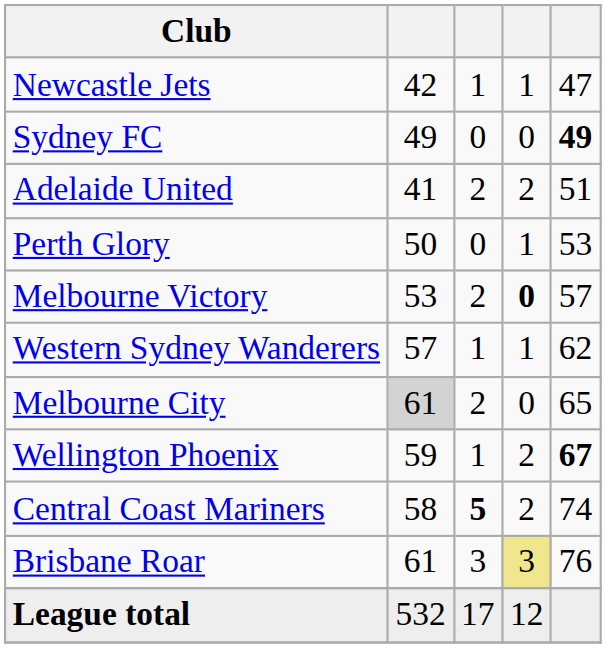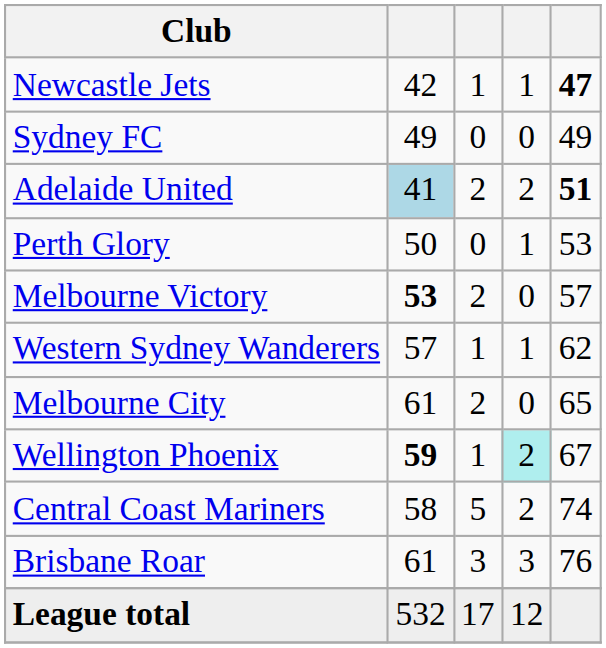(575, 84) normal -> (575, 84) bold
(575, 137) bold -> (575, 137) normal
(421, 190) no background -> (421, 190) lightblue background
(575, 190) normal -> (575, 190) bold
(421, 296) normal -> (421, 296) bold
(527, 296) bold -> (527, 296) normal
(421, 402) lightgrey background -> (421, 402) no background
(421, 455) normal -> (421, 455) bold
(527, 455) no background -> (527, 455) paleturquoise background
(575, 455) bold -> (575, 455) normal
(478, 508) bold -> (478, 508) normal
(527, 561) khaki background -> (527, 561) no background
